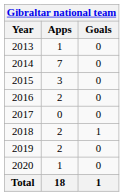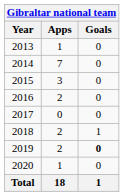(98, 149) normal -> (98, 149) bold
